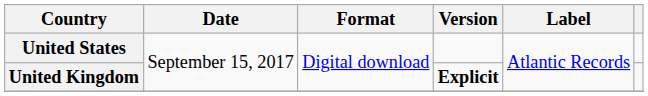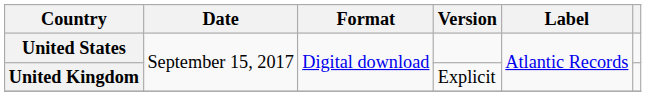(468, 76) bold -> (467, 76) normal
